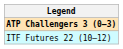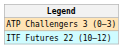(61, 24) bold -> (61, 24) normal
